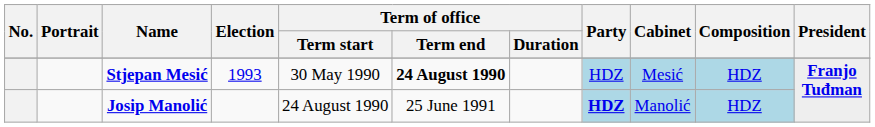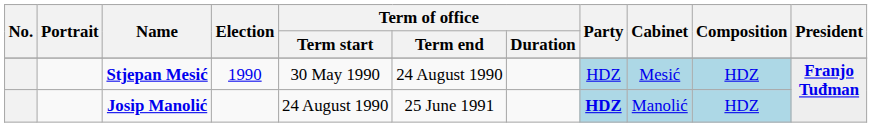(245, 73) 1993 -> (245, 73) 1990
(451, 73) bold -> (449, 73) normal
